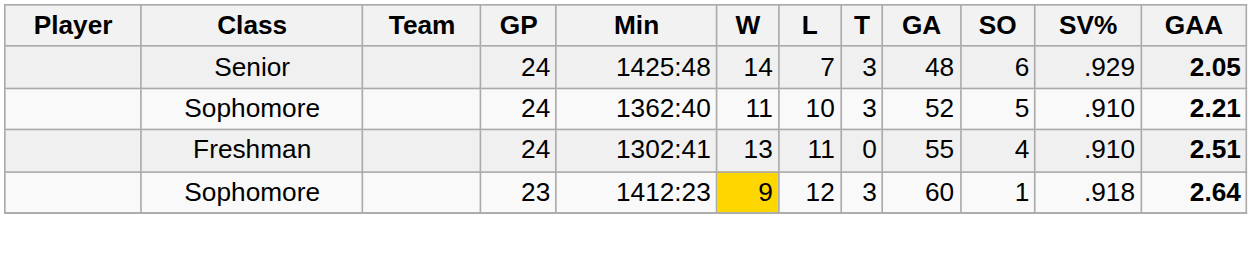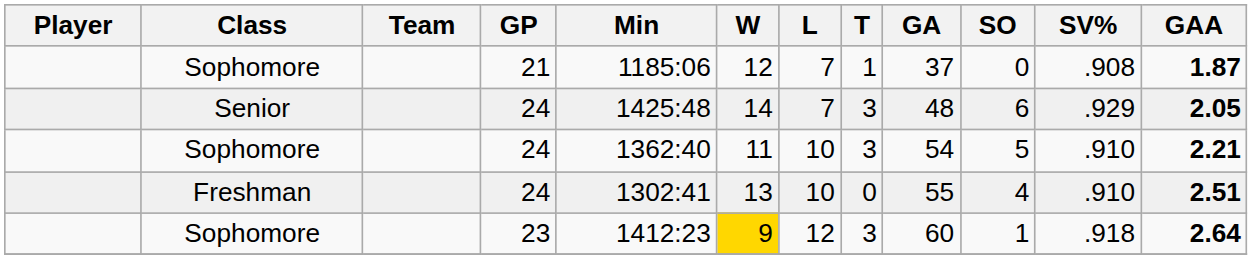+ row: (252, 66)
(940, 108) 52 -> (940, 150) 54
(821, 150) 11 -> (820, 191) 10
